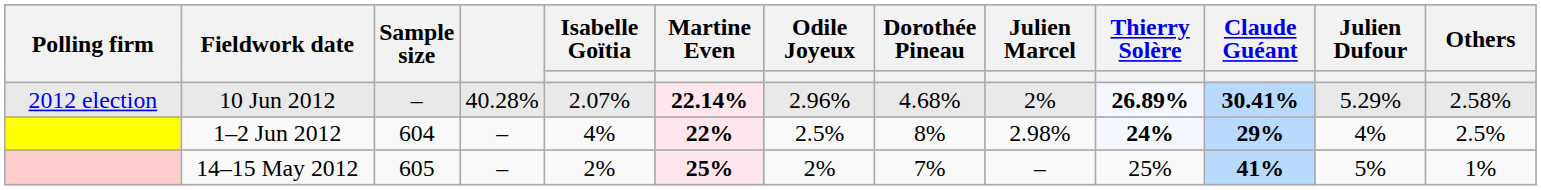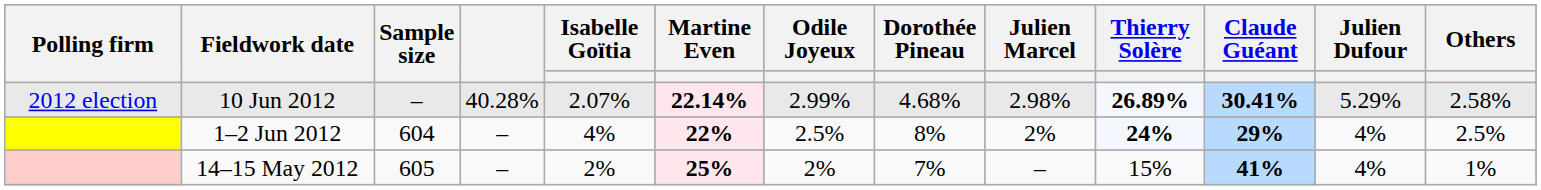(820, 99) 2.96% -> (820, 99) 2.99%
(1040, 99) 2% -> (1040, 99) 2.98%
(1040, 134) 2.98% -> (1040, 134) 2%
(1150, 168) 25% -> (1150, 168) 15%
(1370, 168) 5% -> (1370, 168) 4%
